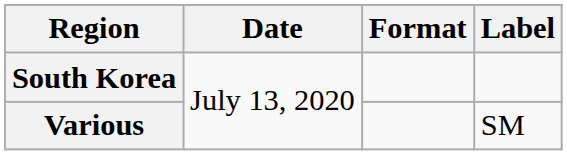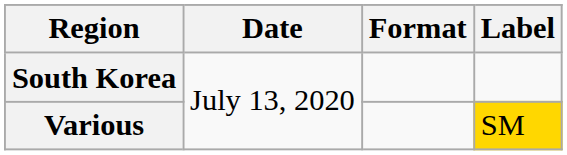(503, 125) no background -> (503, 125) gold background
